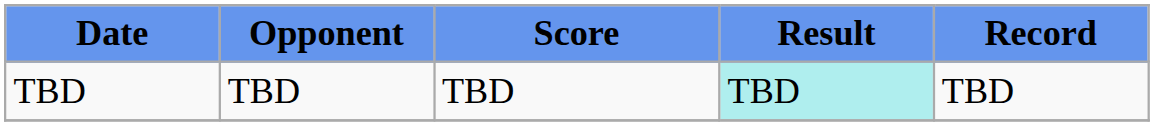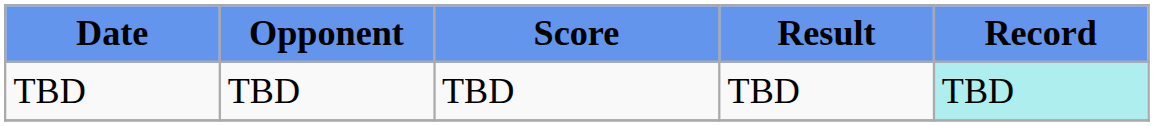(764, 90) paleturquoise background -> (764, 90) no background
(978, 90) no background -> (978, 90) paleturquoise background
